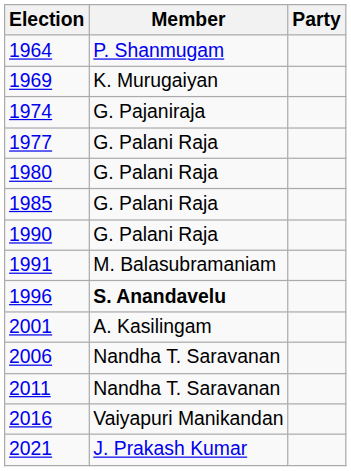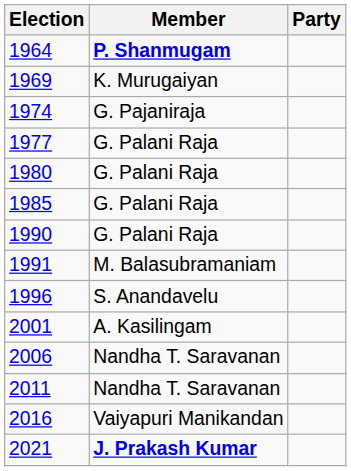(159, 50) normal -> (162, 50) bold
(160, 296) bold -> (156, 296) normal
(170, 449) normal -> (175, 449) bold
